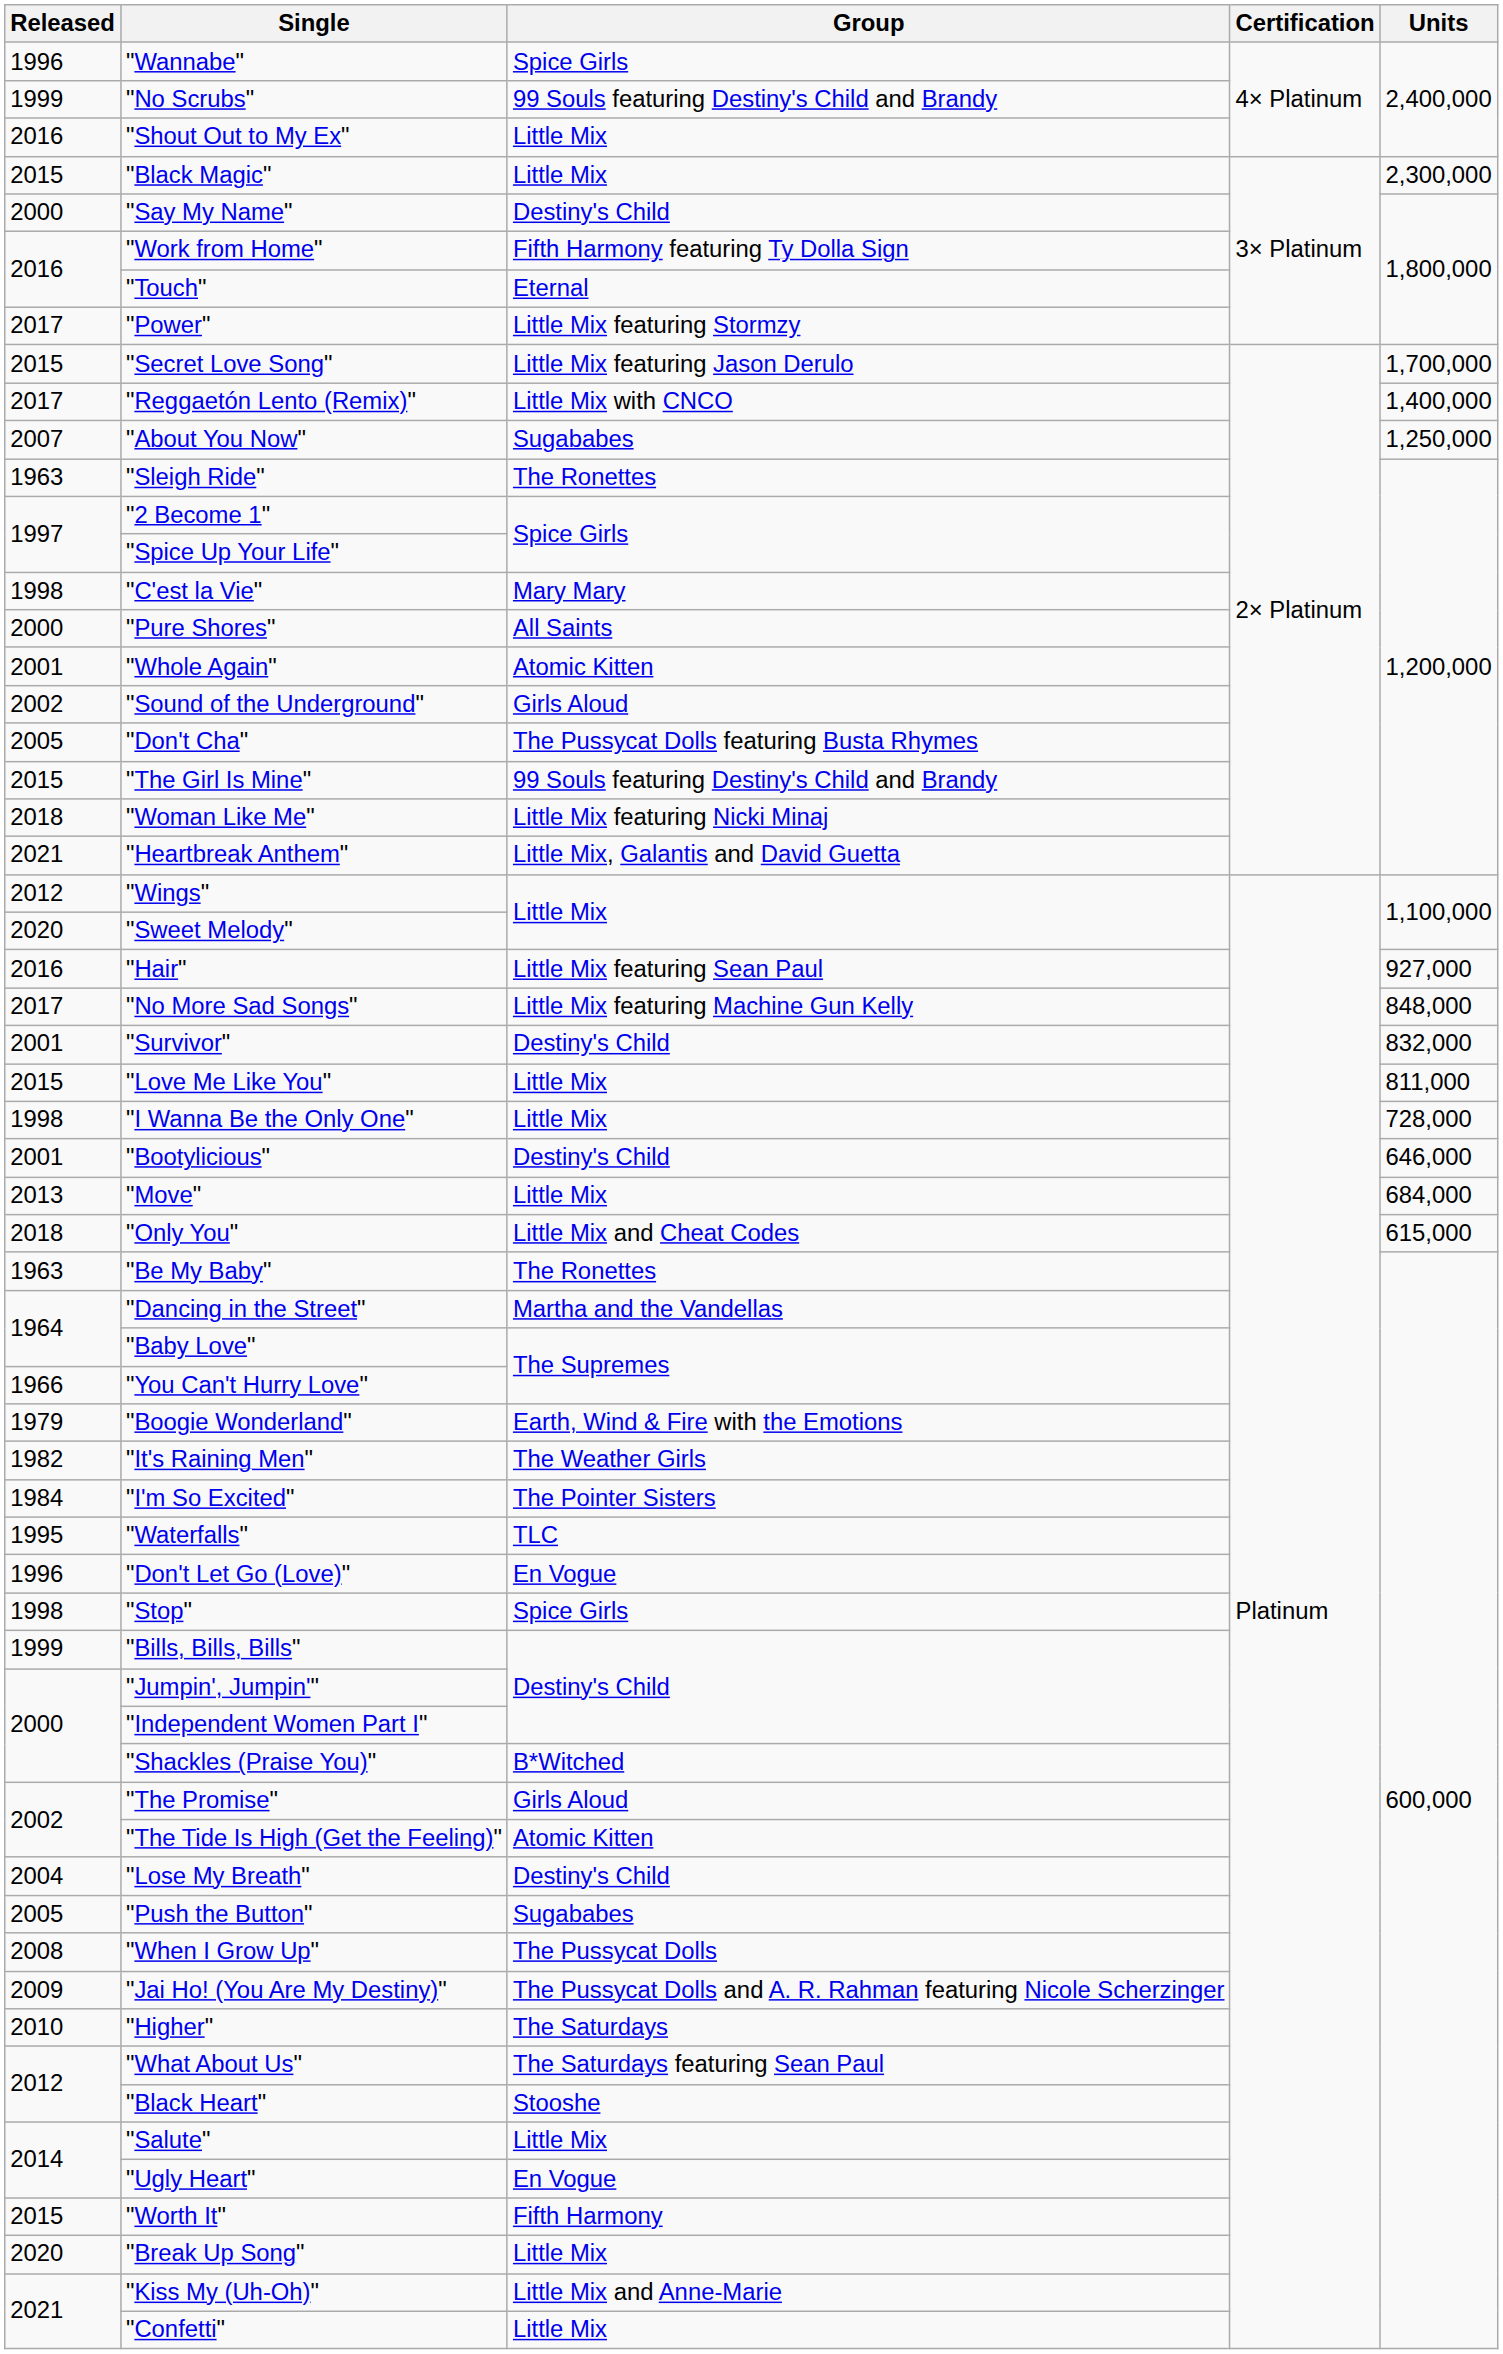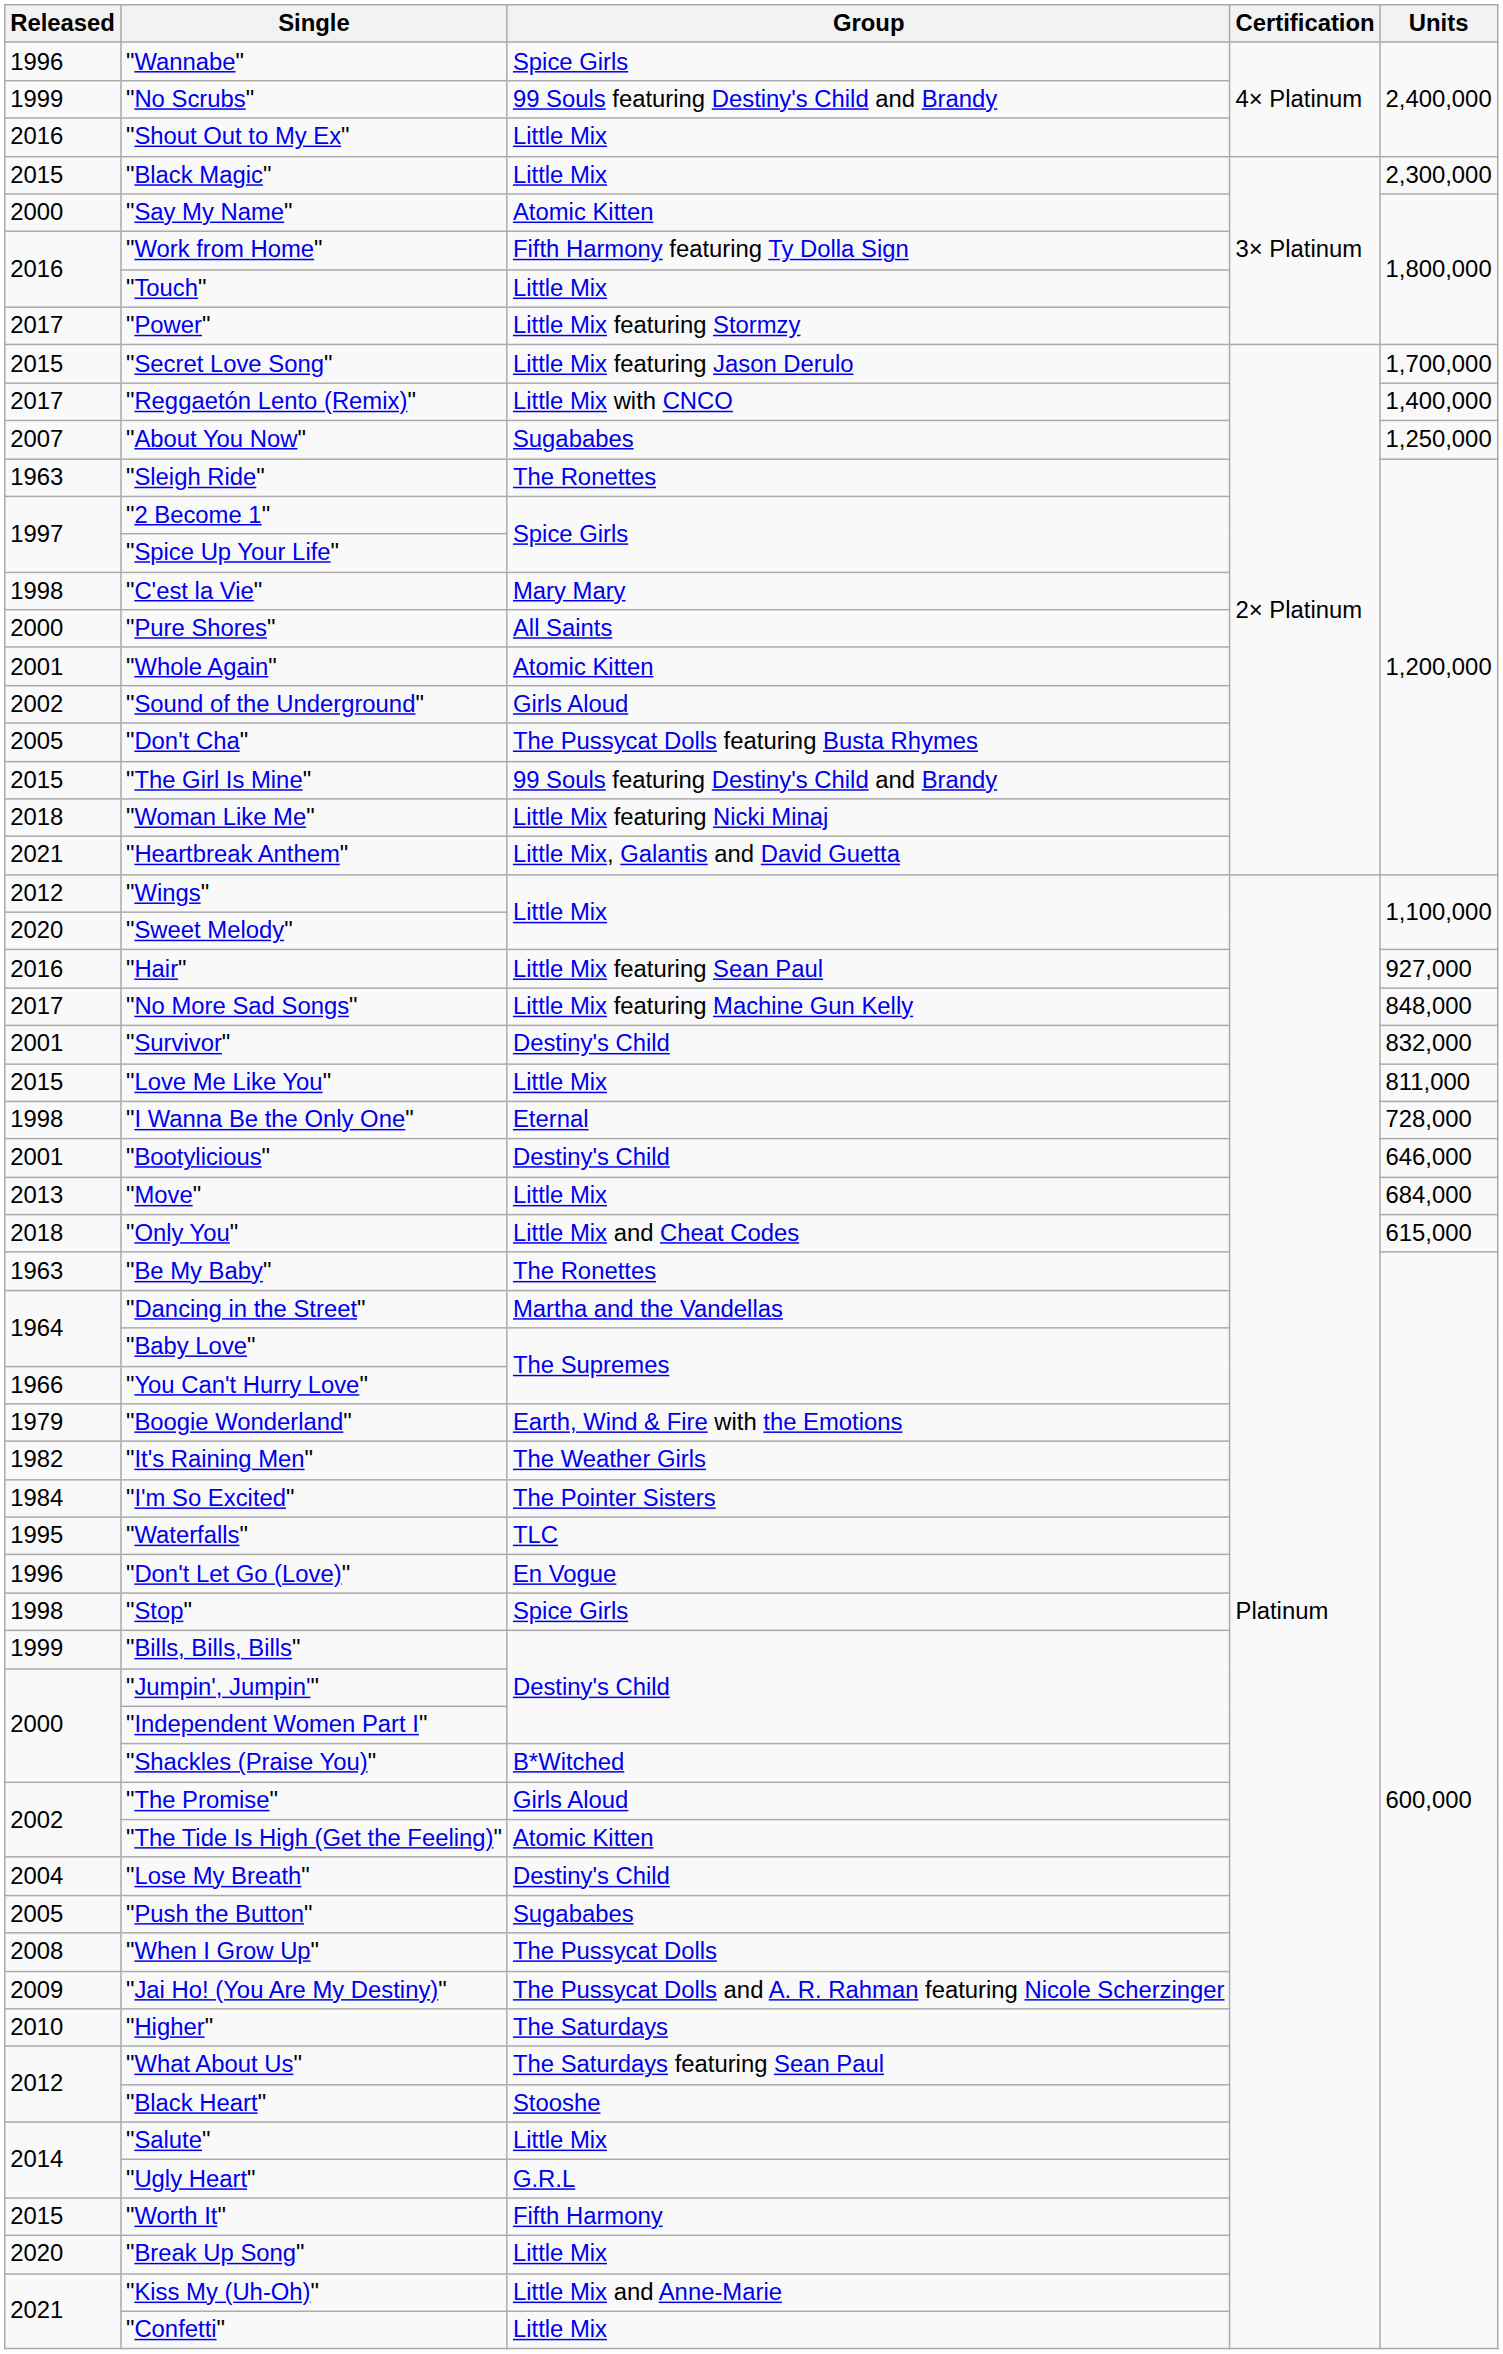(591, 212) Destiny's Child -> (583, 212) Atomic Kitten
(551, 288) Eternal -> (560, 288) Little Mix
(560, 1119) Little Mix -> (551, 1119) Eternal
(565, 2178) En Vogue -> (544, 2178) G.R.L
